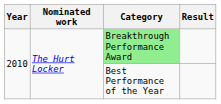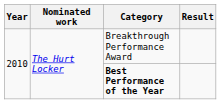(137, 46) lightgreen background -> (137, 46) no background
(135, 81) normal -> (135, 81) bold
